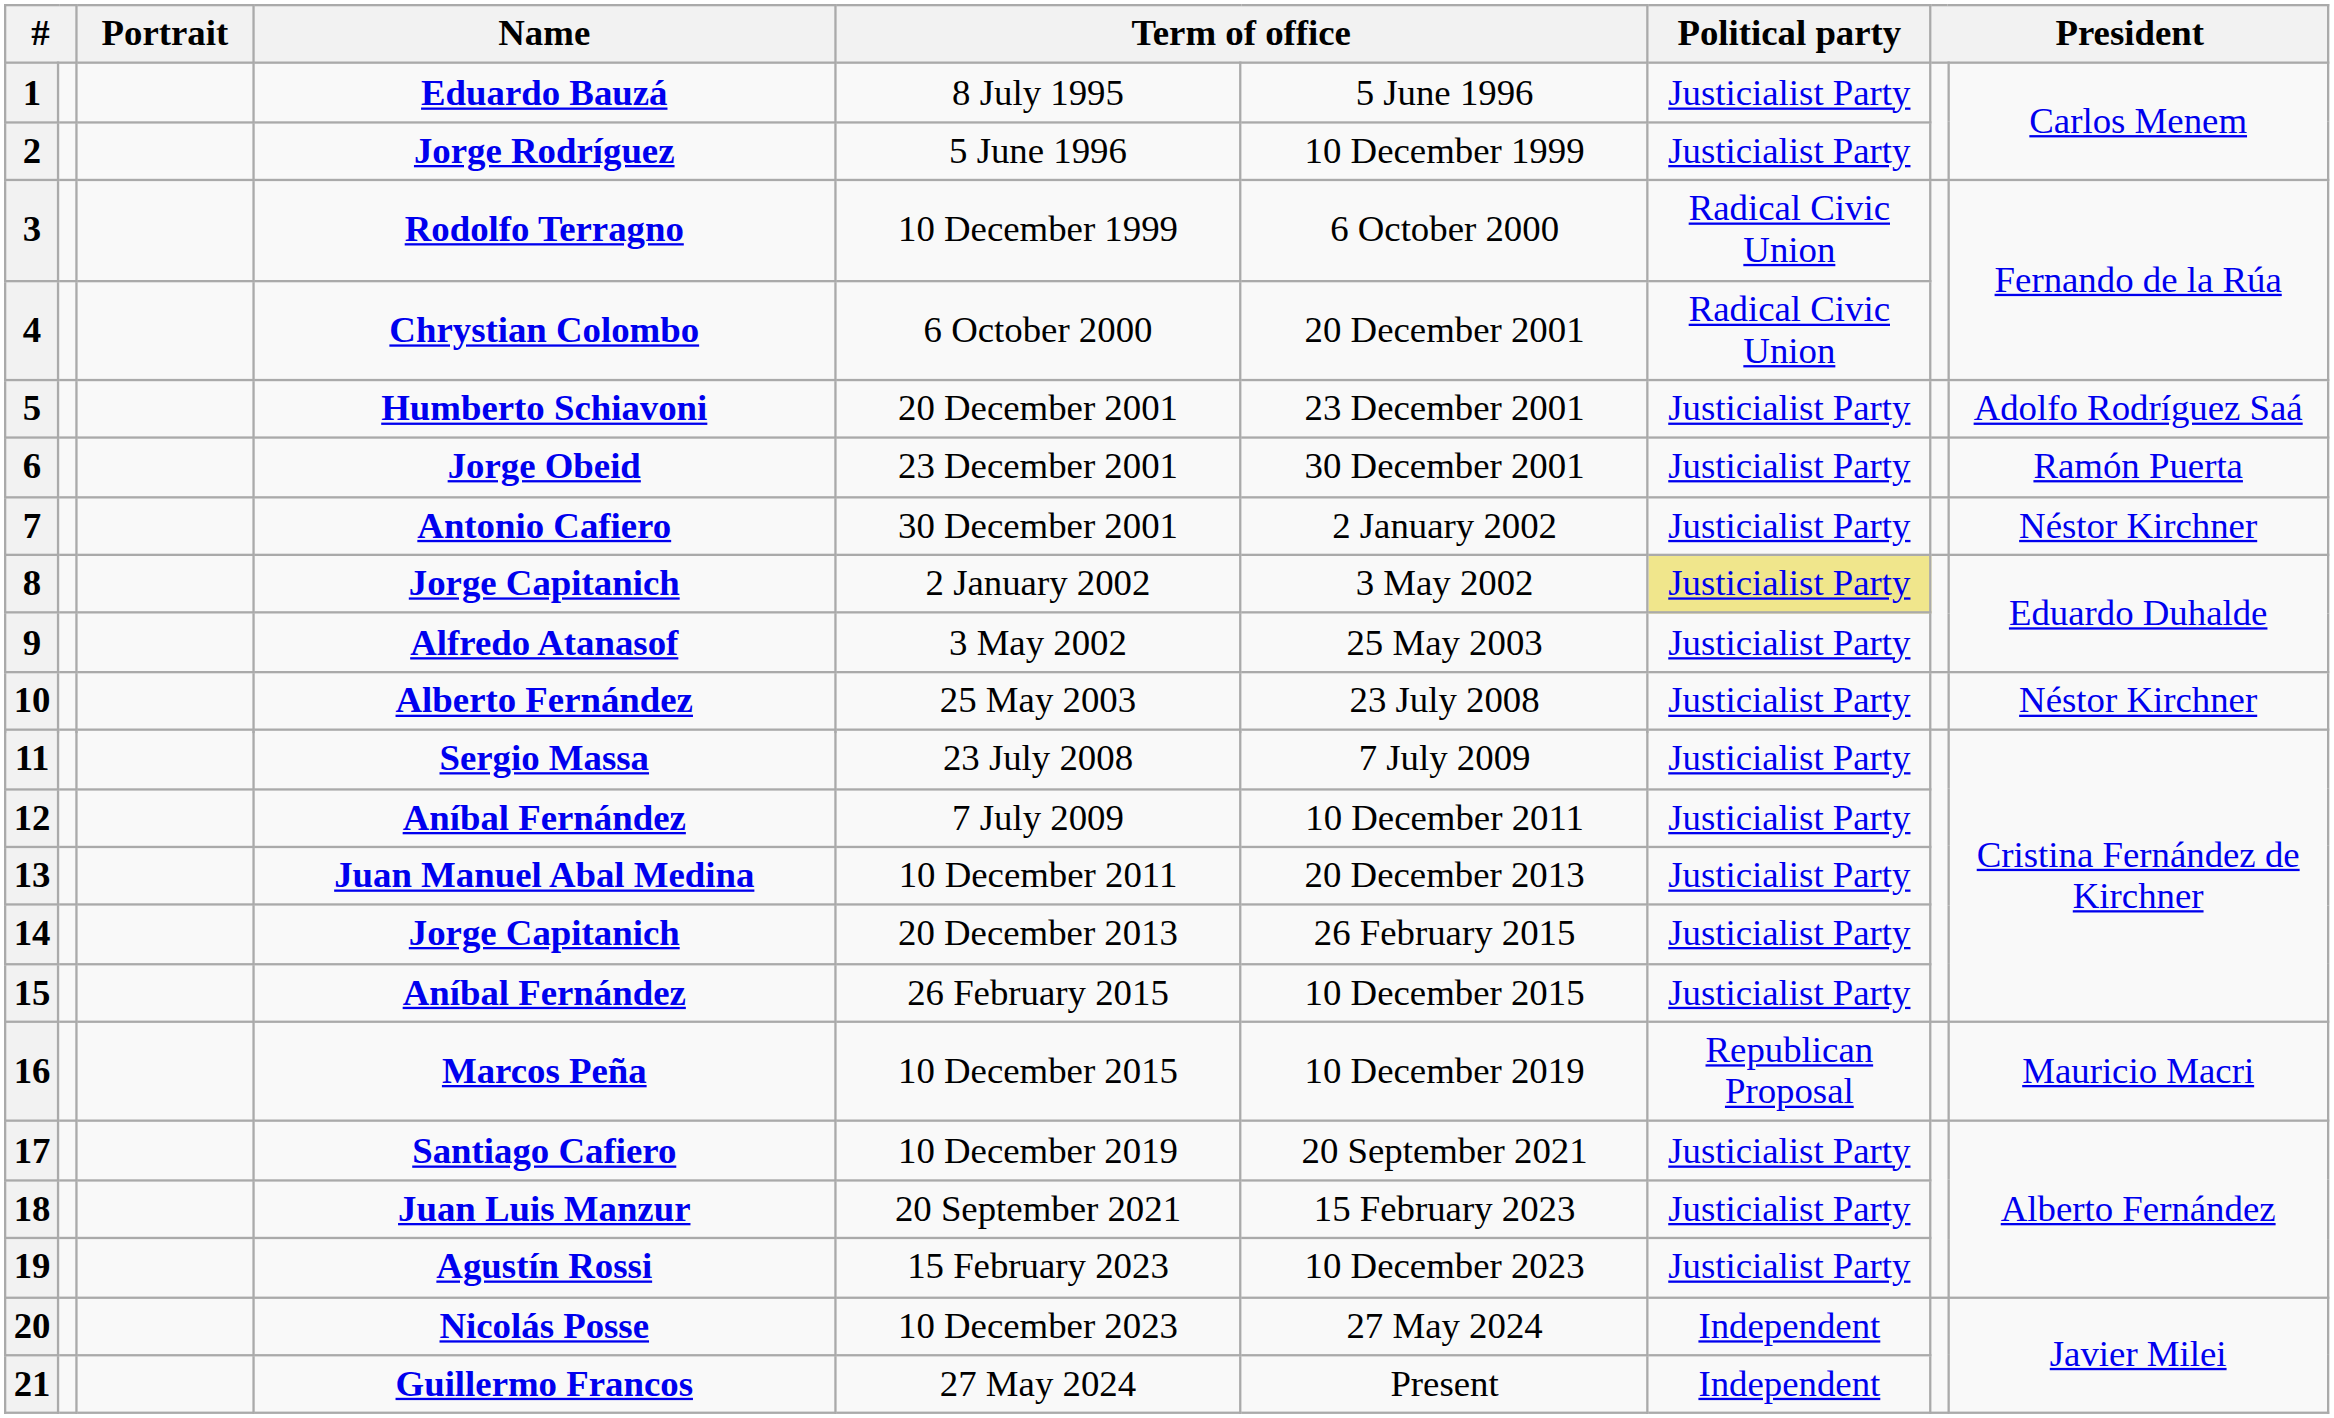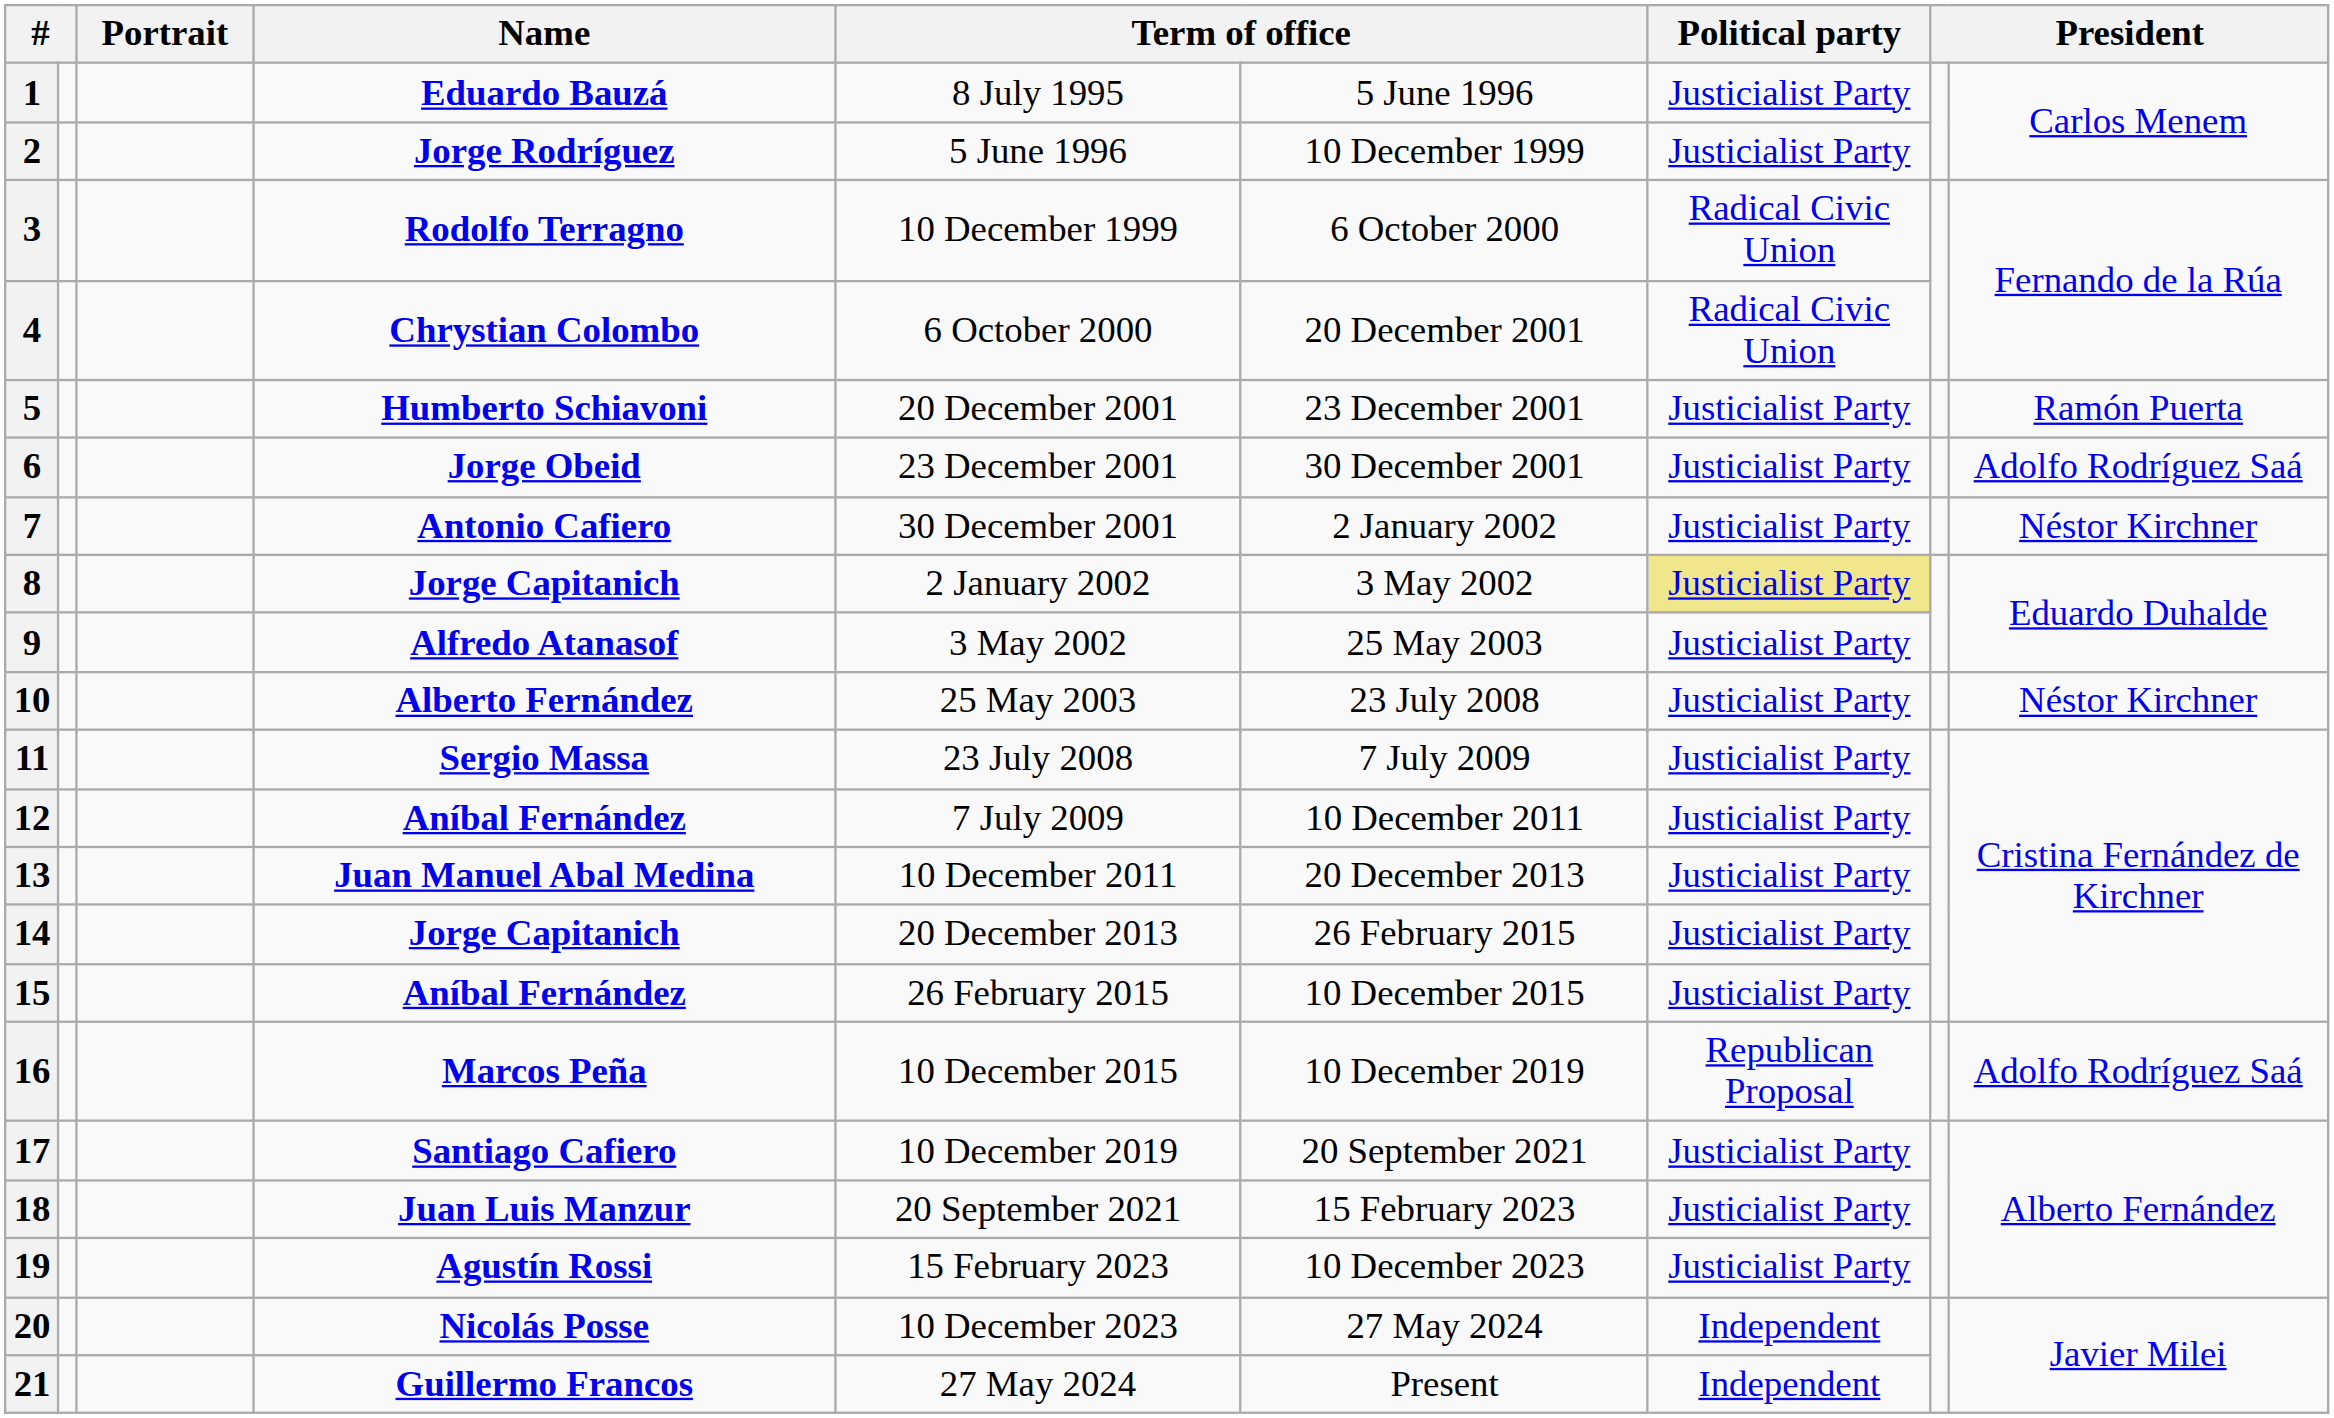(2138, 408) Adolfo Rodríguez Saá -> (2138, 408) Ramón Puerta
(2138, 466) Ramón Puerta -> (2138, 466) Adolfo Rodríguez Saá
(2138, 1070) Mauricio Macri -> (2138, 1070) Adolfo Rodríguez Saá
